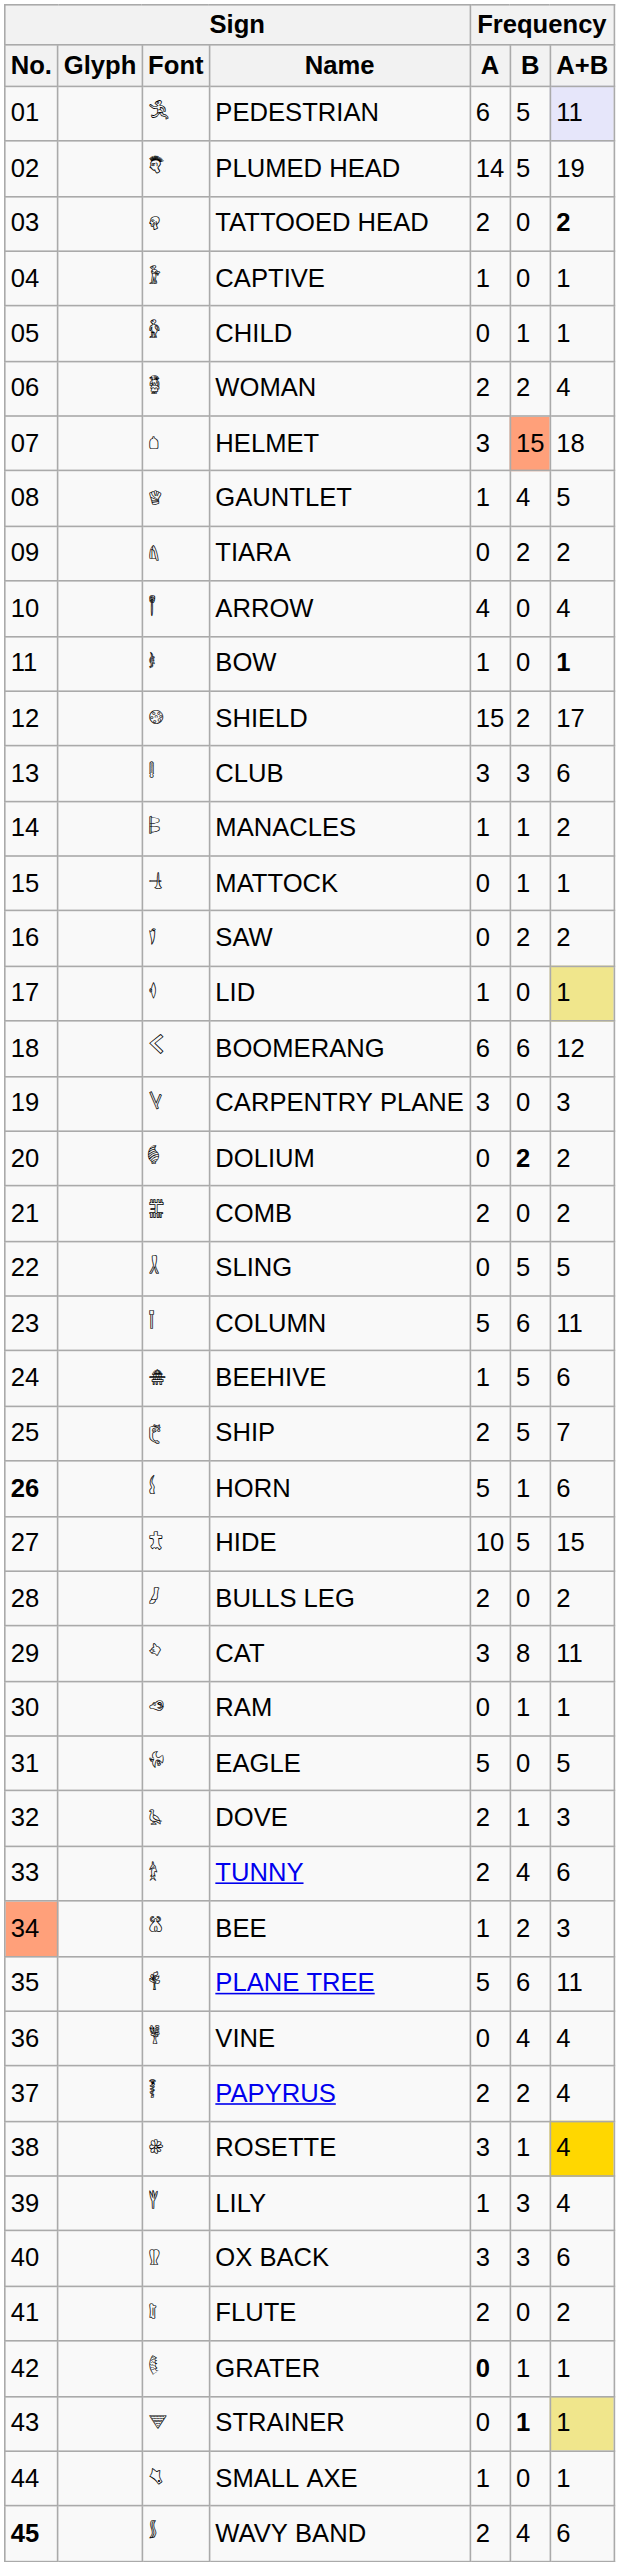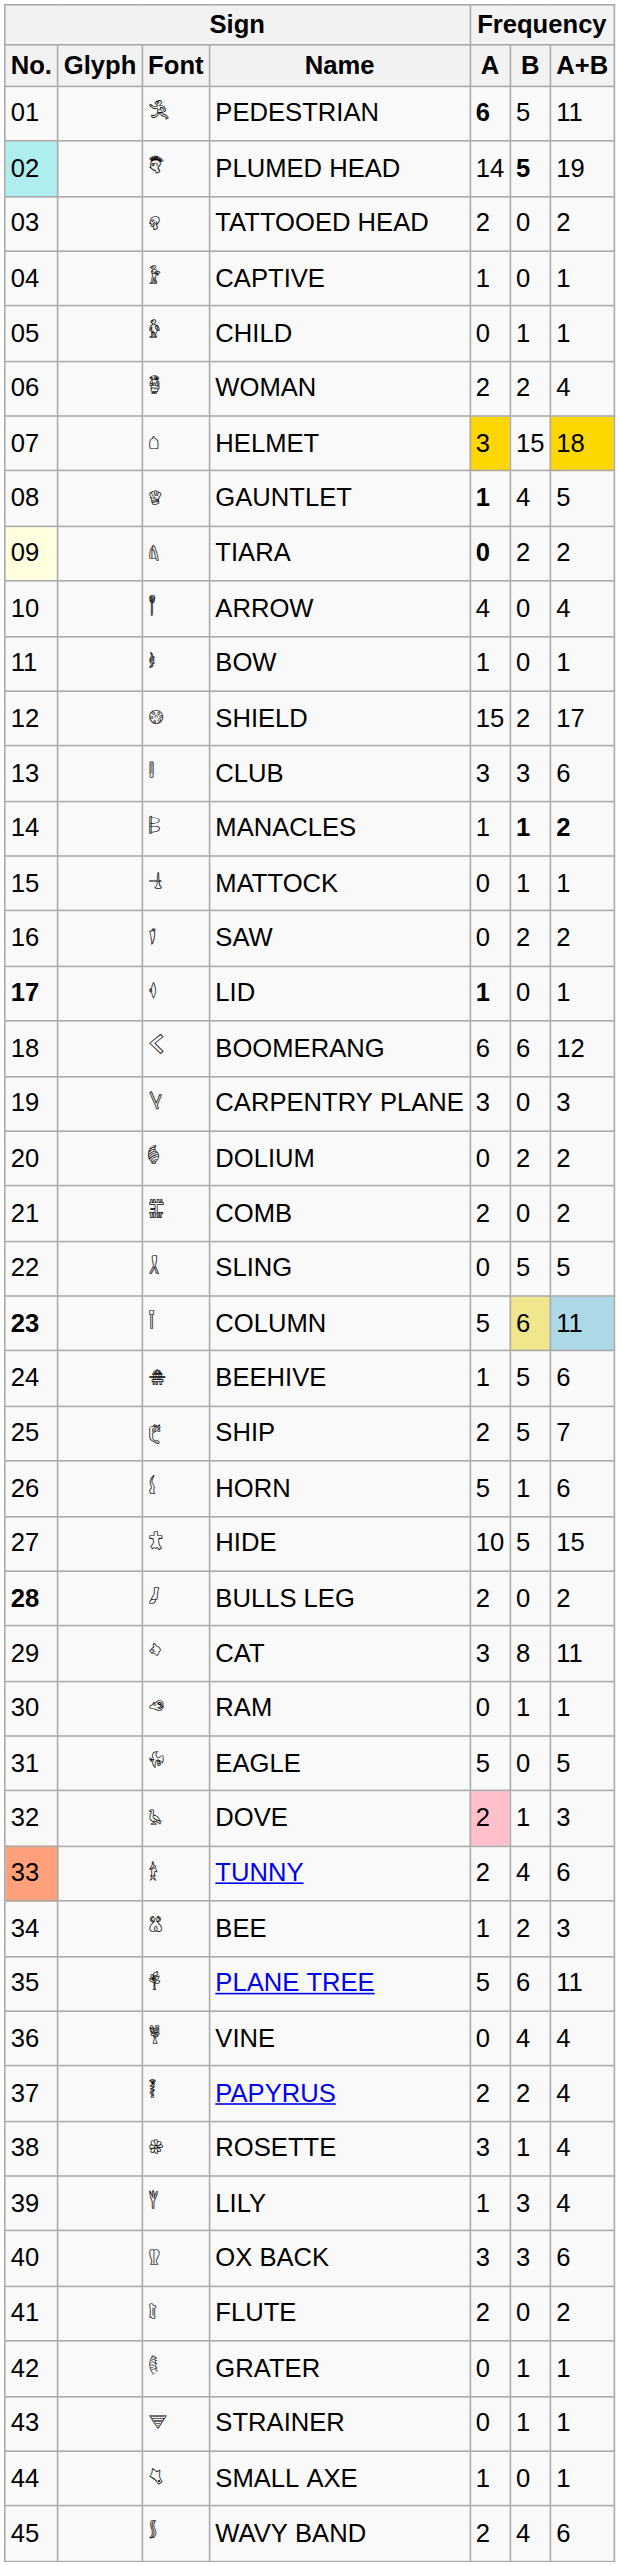(483, 113) normal -> (483, 113) bold
(569, 113) lavender background -> (569, 113) no background
(25, 168) no background -> (25, 168) paleturquoise background
(523, 168) normal -> (523, 168) bold
(563, 223) bold -> (563, 223) normal
(483, 443) no background -> (483, 443) gold background
(530, 443) lightsalmon background -> (530, 443) no background
(570, 443) no background -> (570, 443) gold background
(483, 498) normal -> (483, 498) bold
(25, 553) no background -> (25, 553) lightyellow background
(483, 553) normal -> (483, 553) bold
(563, 663) bold -> (563, 663) normal
(523, 828) normal -> (523, 828) bold
(563, 828) normal -> (563, 828) bold
(25, 993) normal -> (25, 993) bold
(483, 993) normal -> (483, 993) bold
(563, 993) khaki background -> (563, 993) no background
(523, 1158) bold -> (523, 1158) normal
(25, 1323) normal -> (25, 1323) bold
(523, 1323) no background -> (523, 1323) khaki background
(569, 1323) no background -> (569, 1323) lightblue background
(25, 1488) bold -> (25, 1488) normal
(25, 1598) normal -> (25, 1598) bold
(483, 1818) no background -> (483, 1818) pink background
(25, 1873) no background -> (25, 1873) lightsalmon background
(25, 1928) lightsalmon background -> (25, 1928) no background
(563, 2148) gold background -> (563, 2148) no background
(483, 2368) bold -> (483, 2368) normal
(523, 2423) bold -> (523, 2423) normal
(563, 2423) khaki background -> (563, 2423) no background
(25, 2533) bold -> (25, 2533) normal
